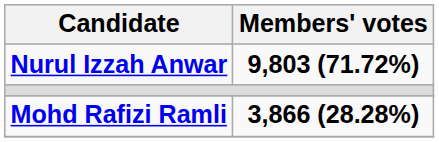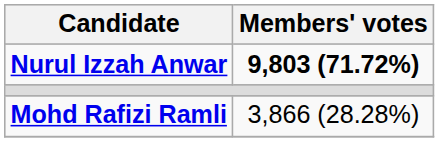(333, 115) bold -> (333, 115) normal
